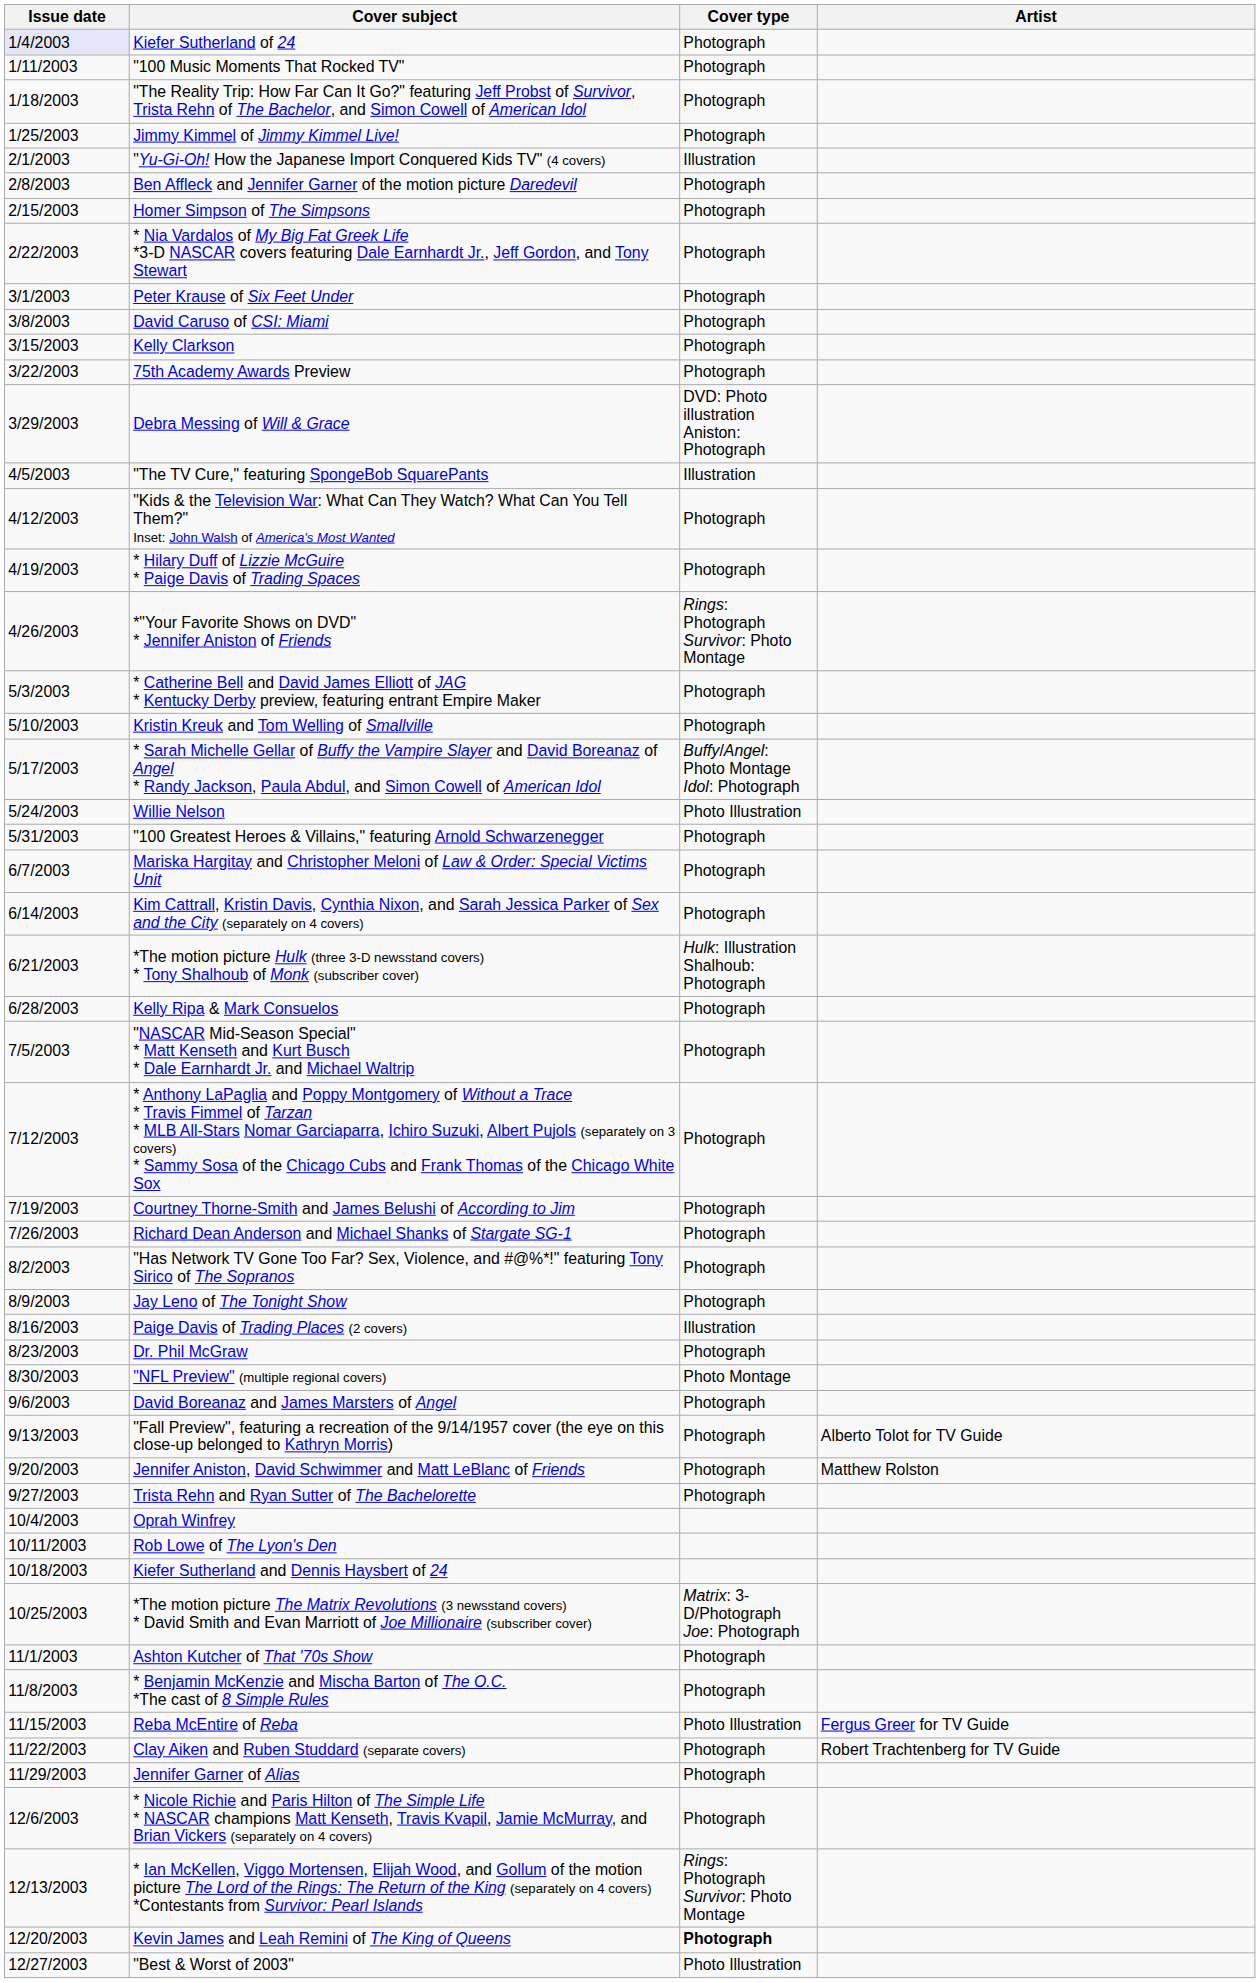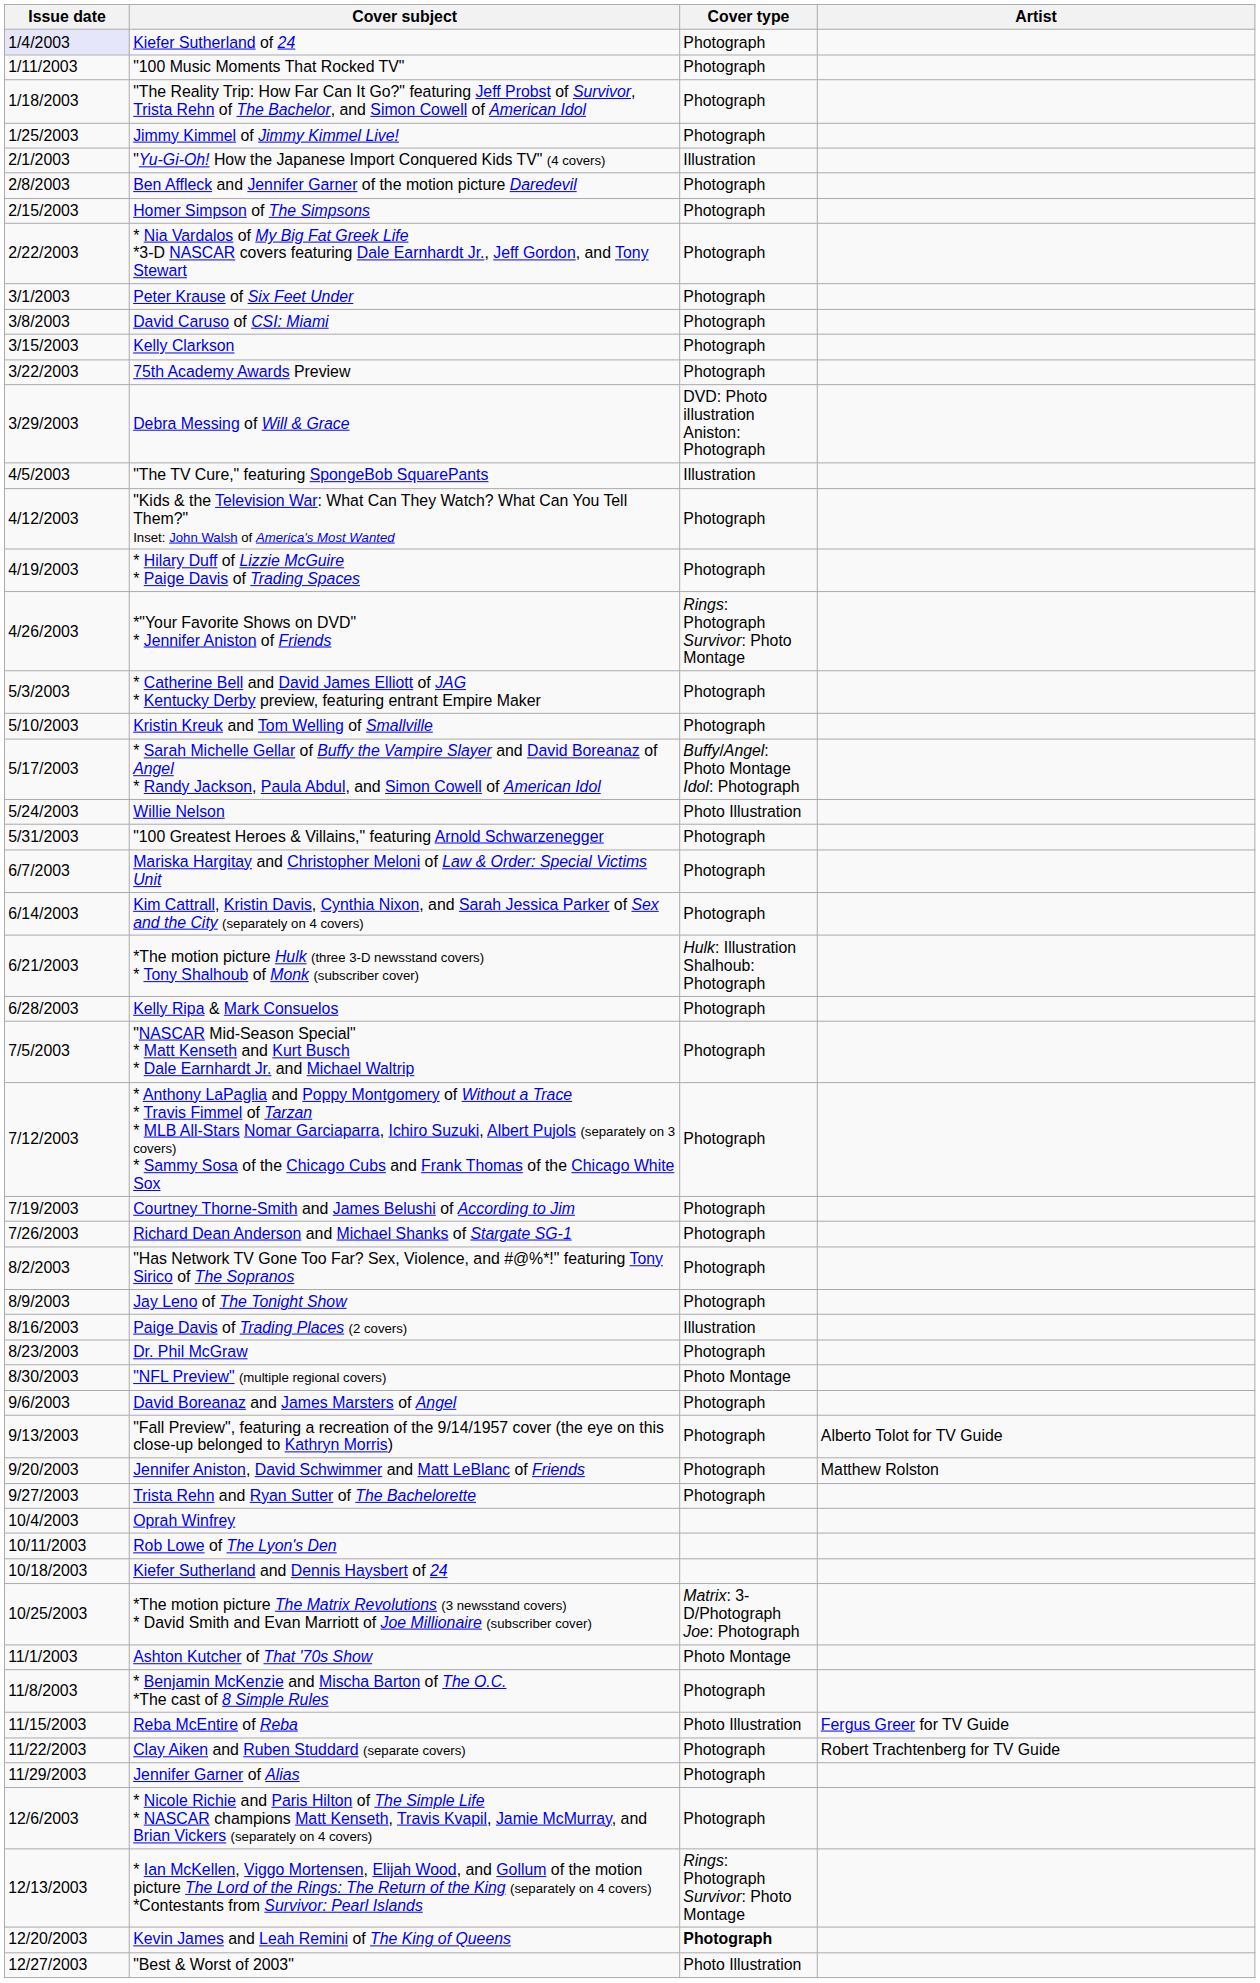(724, 1656) Photograph -> (737, 1656) Photo Montage
